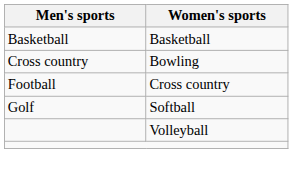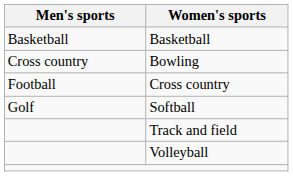+ row: (193, 130)
